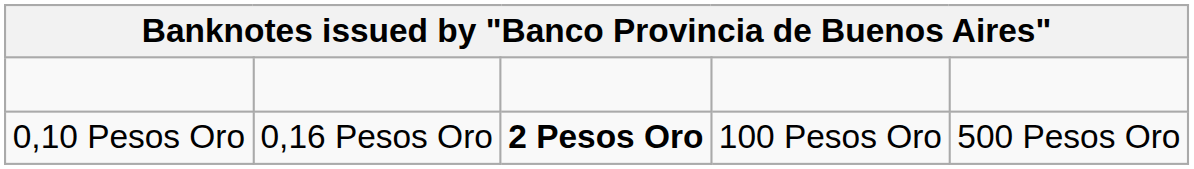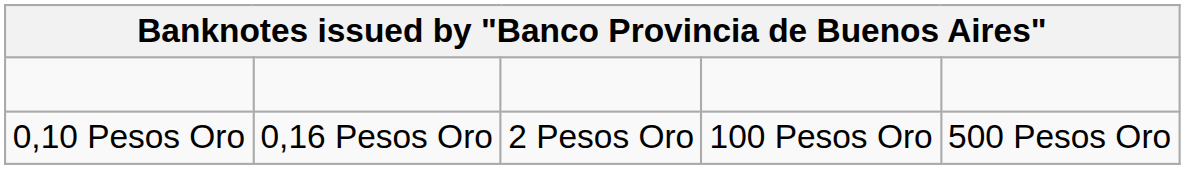(606, 137) bold -> (601, 137) normal
